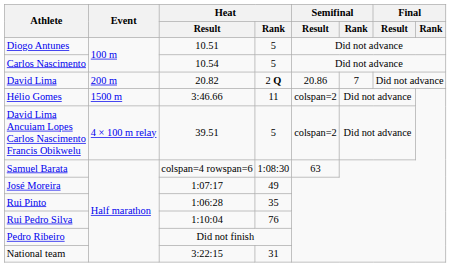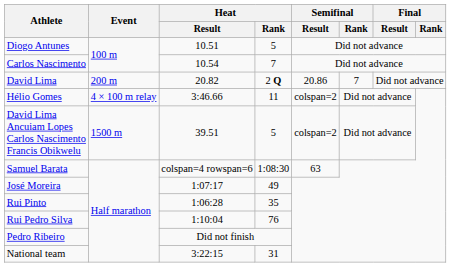(273, 63) 5 -> (273, 63) 7
(106, 98) 1500 m -> (124, 98) 4 × 100 m relay
(124, 133) 4 × 100 m relay -> (106, 133) 1500 m
